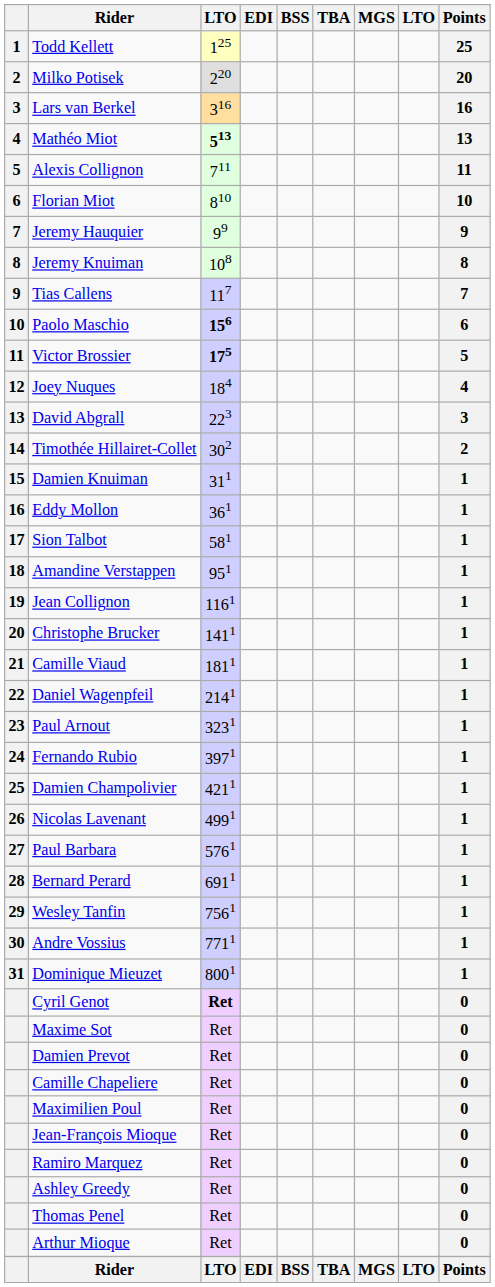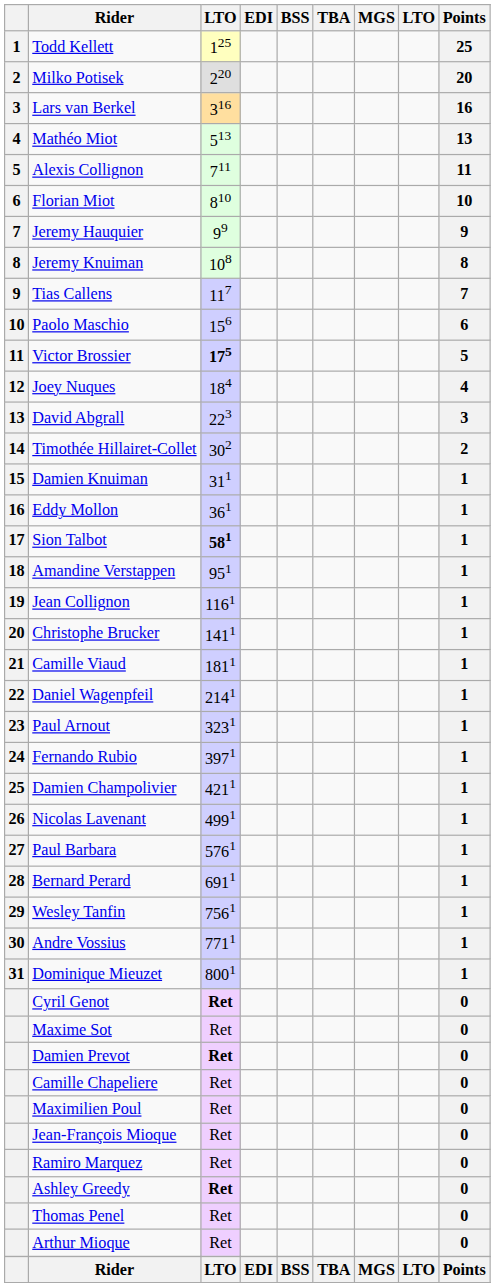(220, 138) bold -> (220, 138) normal
(220, 324) bold -> (220, 324) normal
(220, 540) normal -> (220, 540) bold
(220, 1055) normal -> (220, 1055) bold
(220, 1189) normal -> (220, 1189) bold
